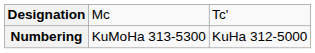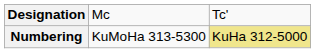(260, 36) no background -> (260, 36) khaki background
